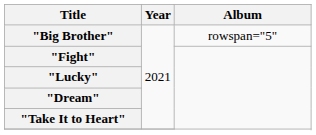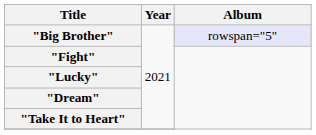(243, 35) no background -> (243, 35) lavender background
